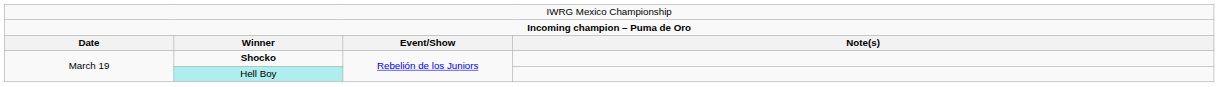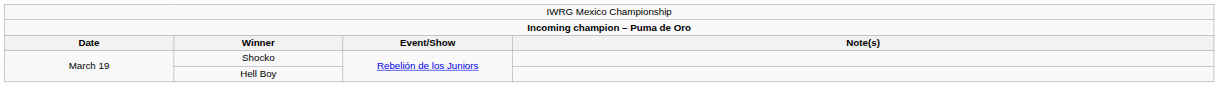(258, 58) bold -> (258, 58) normal
(258, 74) paleturquoise background -> (258, 74) no background
